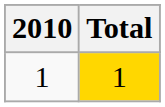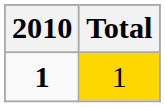(42, 76) normal -> (42, 76) bold
